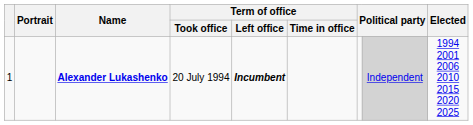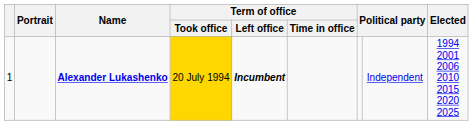(201, 78) no background -> (201, 78) gold background
(395, 78) lightgrey background -> (395, 78) no background
